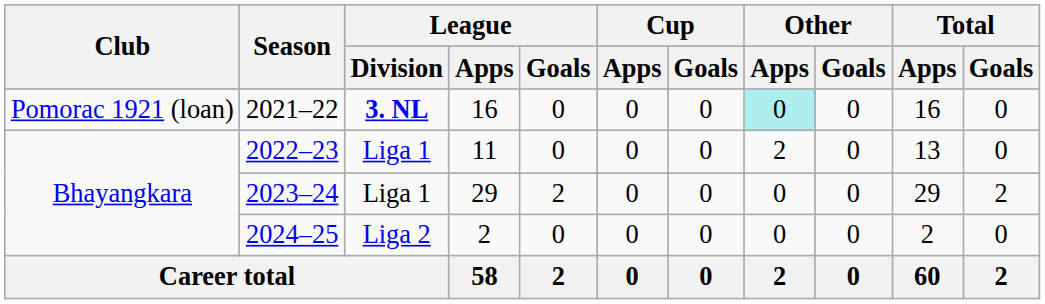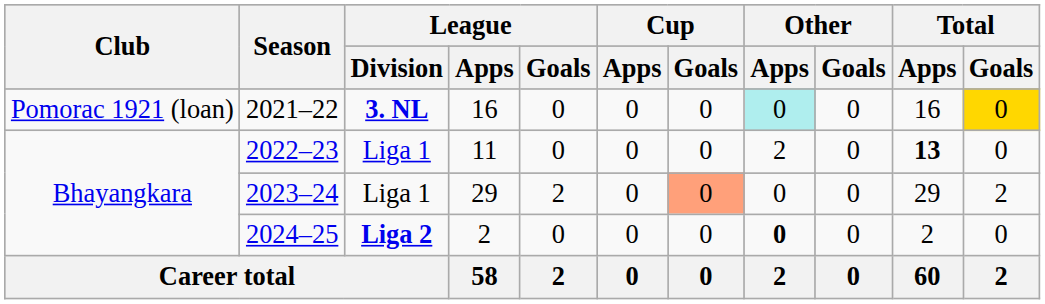(1001, 109) no background -> (1001, 109) gold background
(927, 151) normal -> (927, 151) bold
(706, 192) no background -> (706, 192) lightsalmon background
(397, 234) normal -> (397, 234) bold
(780, 234) normal -> (780, 234) bold
